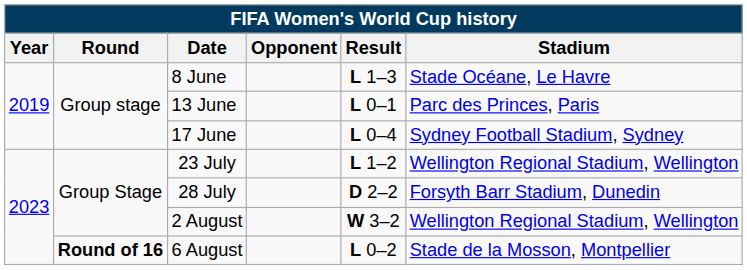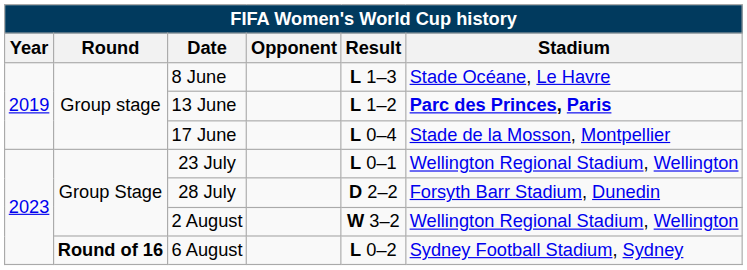(373, 105) L 0–1 -> (373, 105) L 1–2
(504, 105) normal -> (511, 105) bold
(547, 134) Sydney Football Stadium, Sydney -> (540, 134) Stade de la Mosson, Montpellier
(373, 163) L 1–2 -> (373, 163) L 0–1
(540, 250) Stade de la Mosson, Montpellier -> (547, 250) Sydney Football Stadium, Sydney
